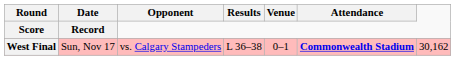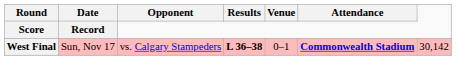(244, 47) normal -> (244, 47) bold
(434, 47) 30,162 -> (434, 47) 30,142
